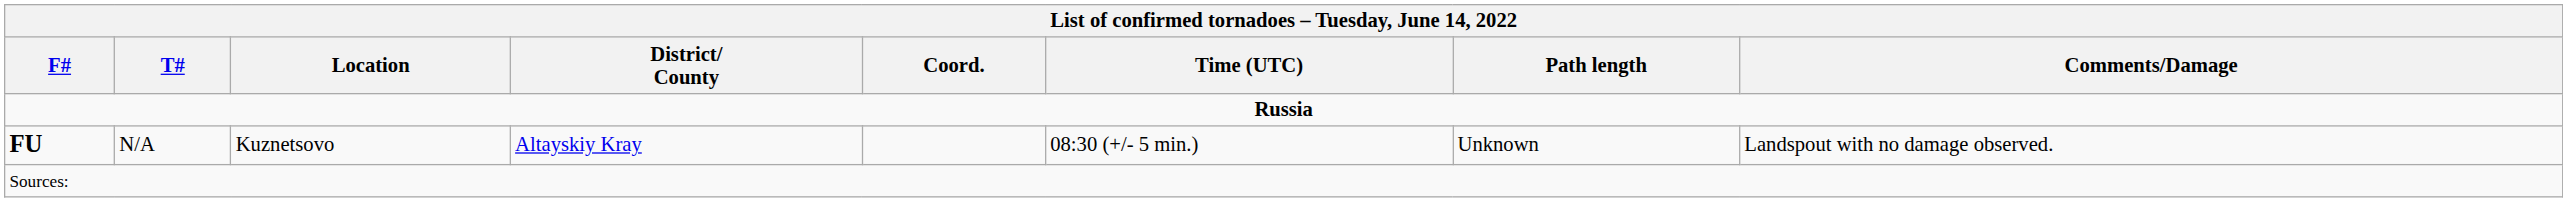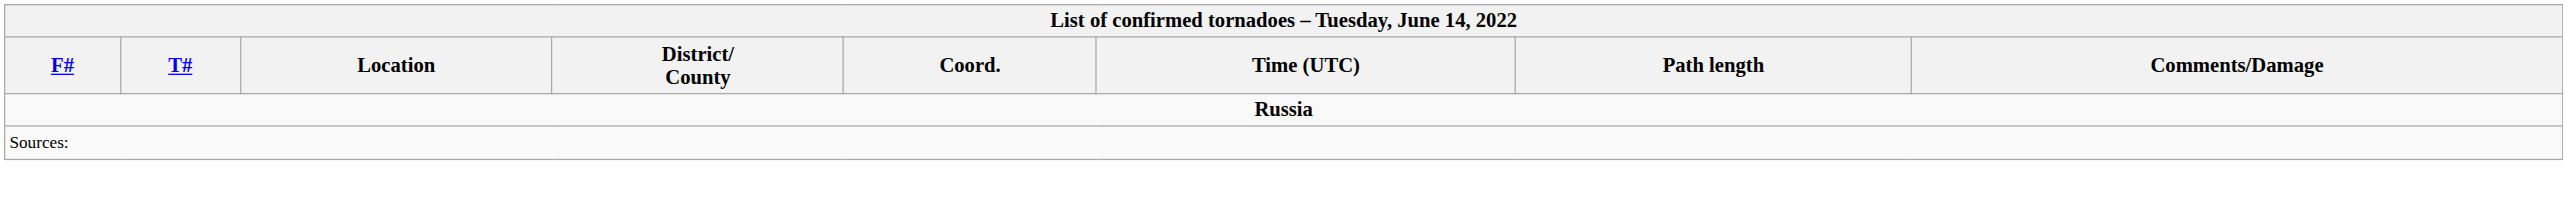- row: (26, 144)
